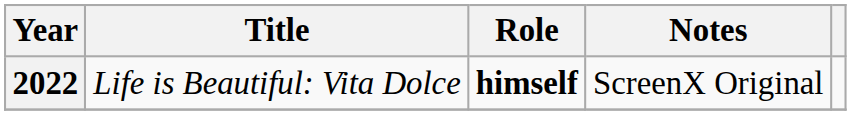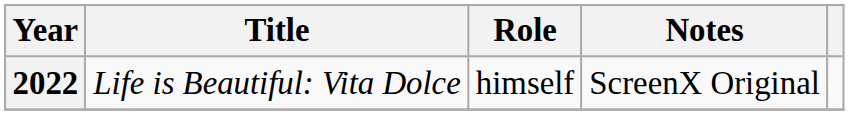(527, 82) bold -> (525, 82) normal
